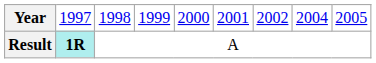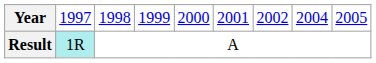(75, 44) bold -> (75, 44) normal
